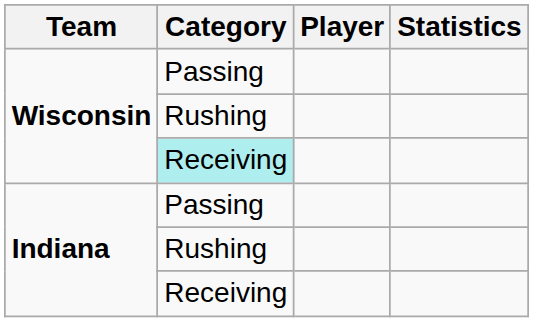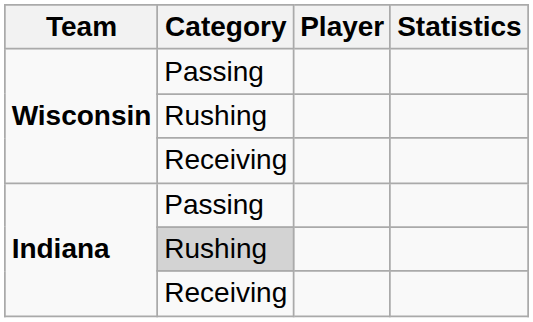(226, 159) paleturquoise background -> (226, 159) no background
(216, 248) no background -> (216, 248) lightgrey background
